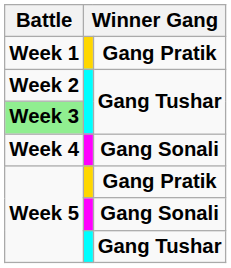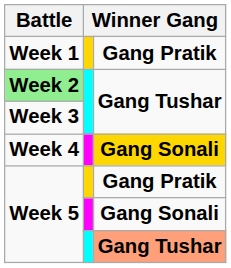(44, 85) no background -> (44, 85) lightgreen background
(44, 117) lightgreen background -> (44, 117) no background
(160, 149) no background -> (160, 149) gold background
(160, 246) no background -> (160, 246) lightsalmon background
